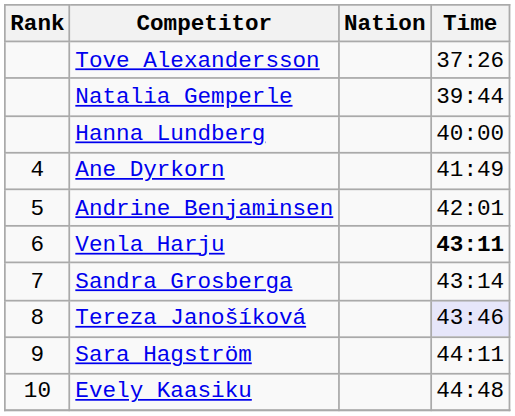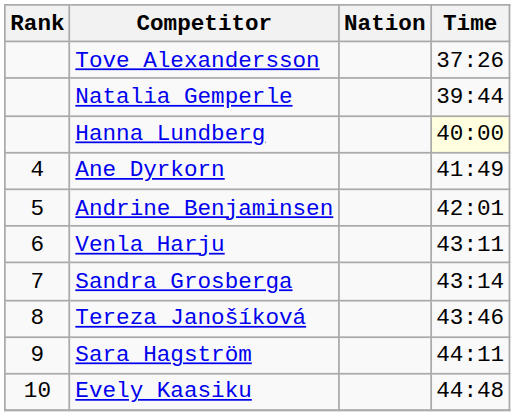(470, 134) no background -> (470, 134) lightyellow background
(470, 245) bold -> (470, 245) normal
(470, 318) lavender background -> (470, 318) no background
